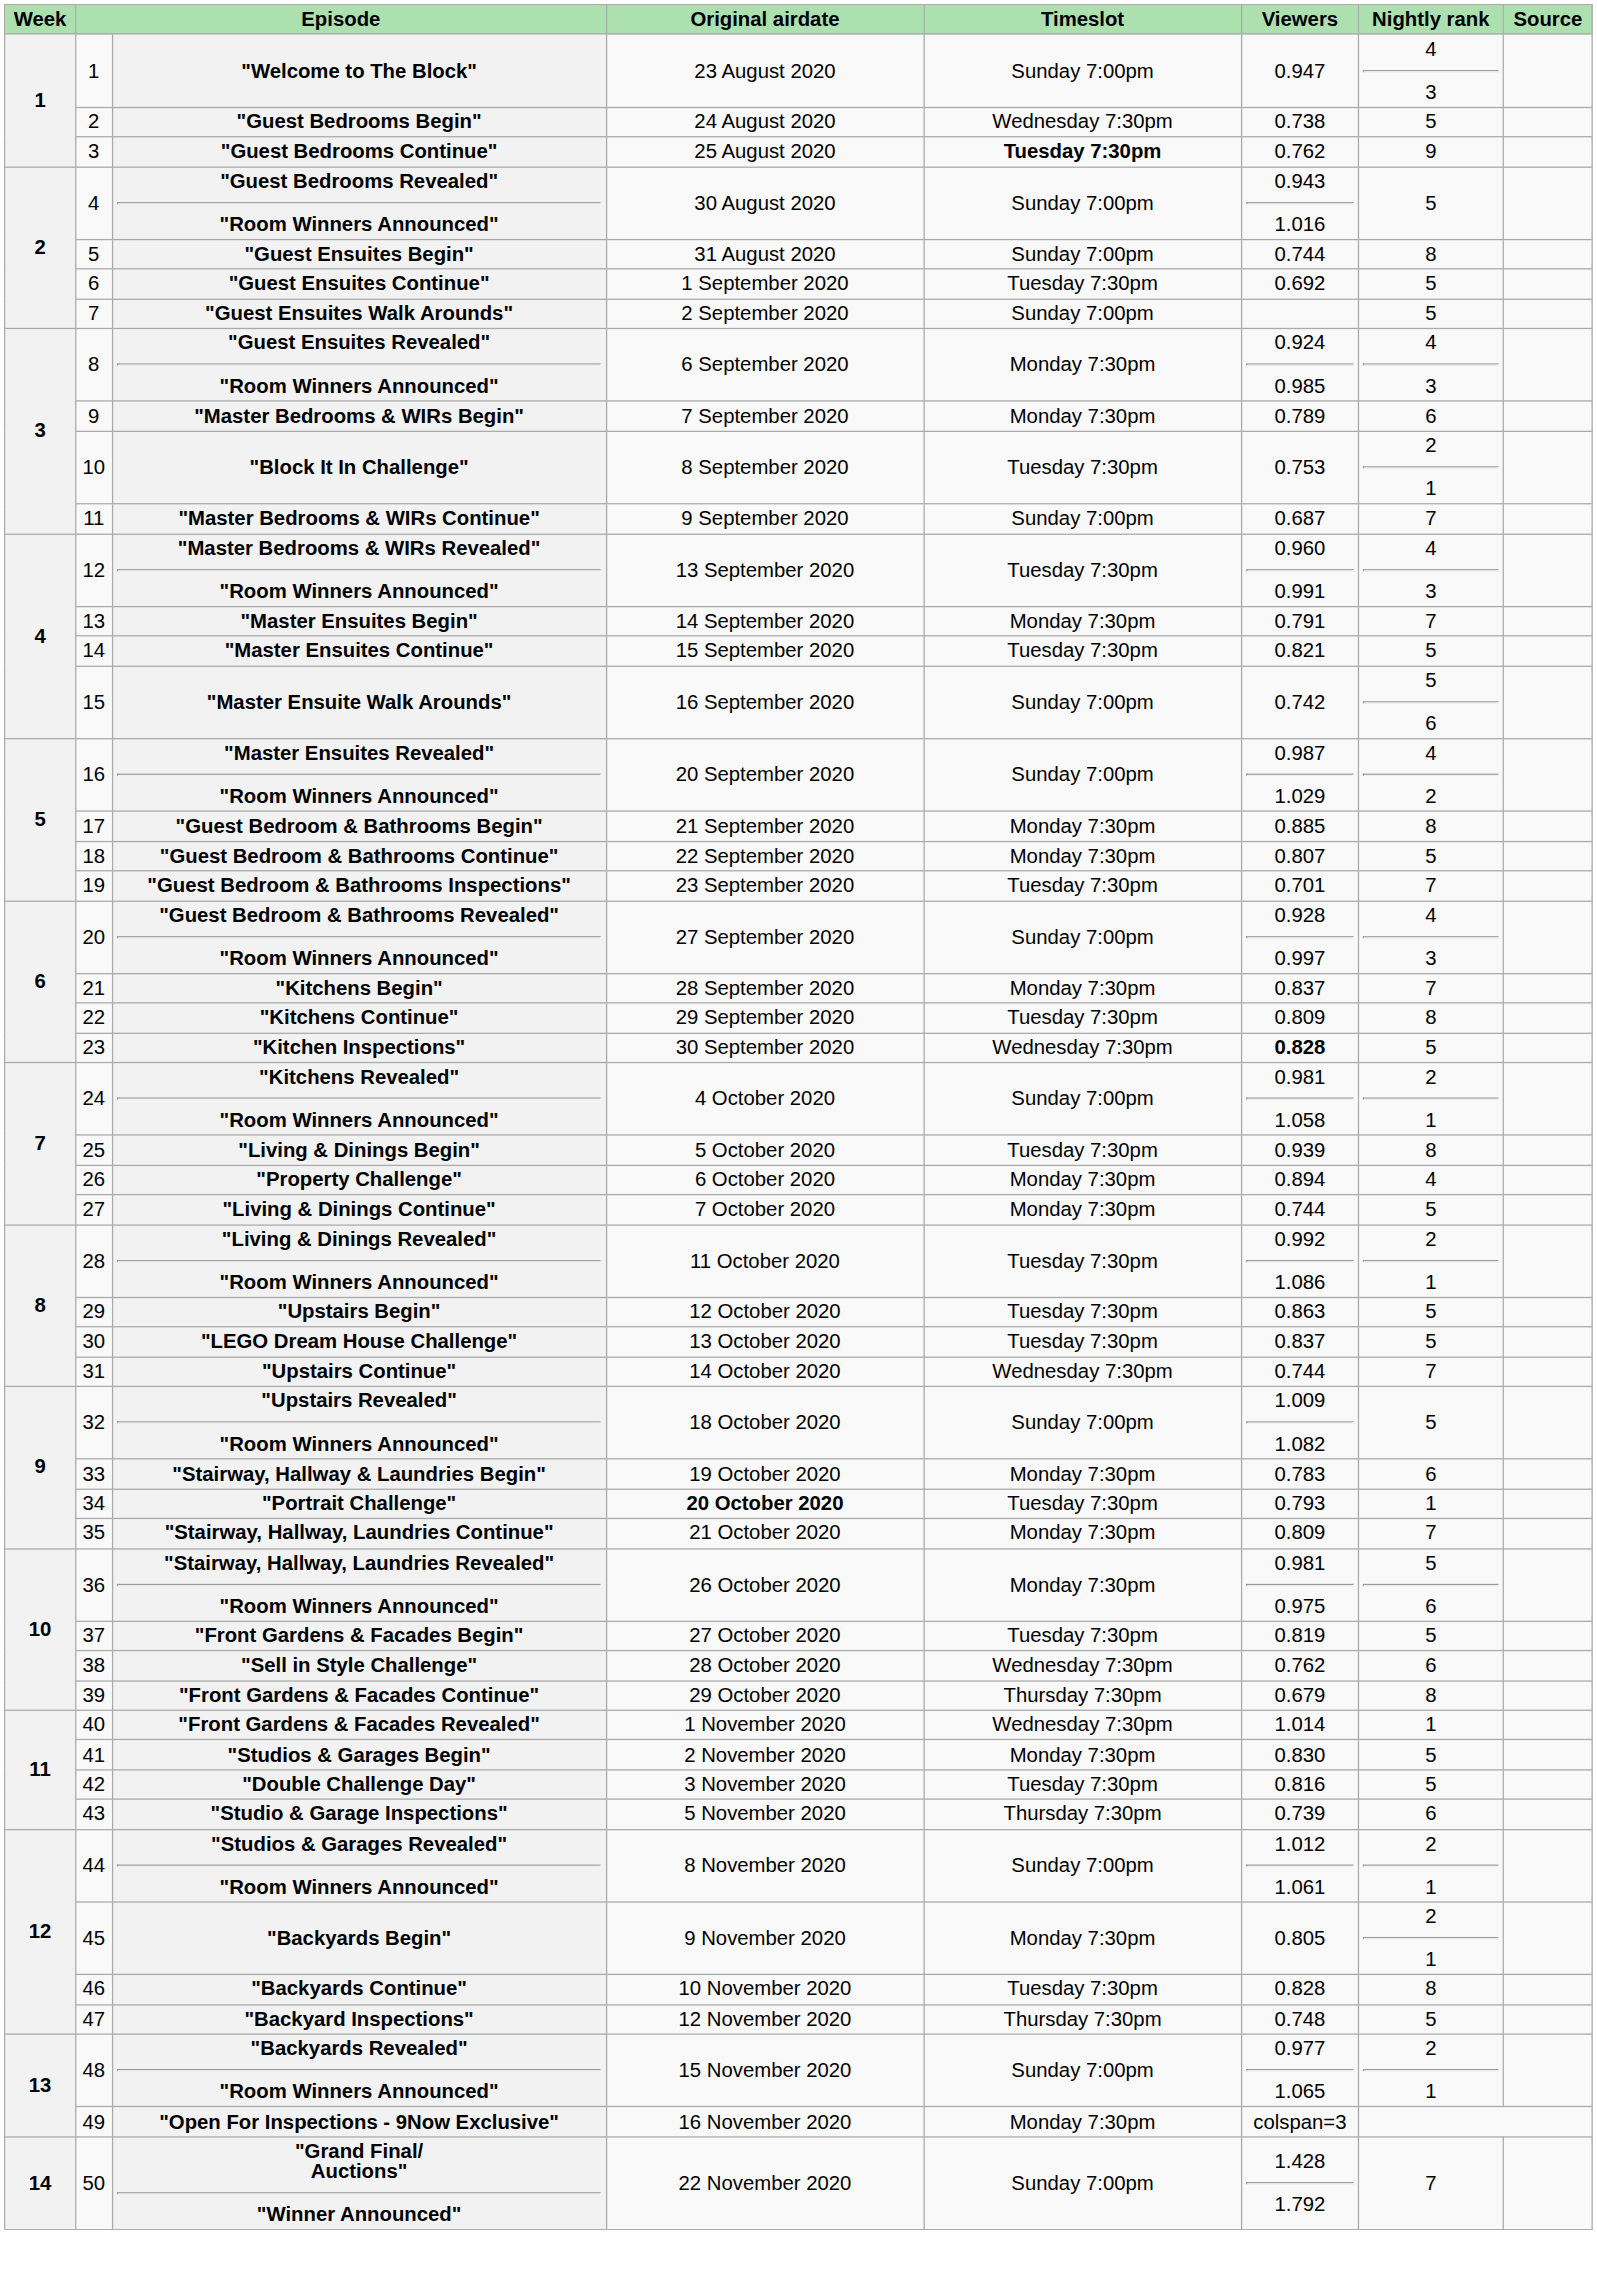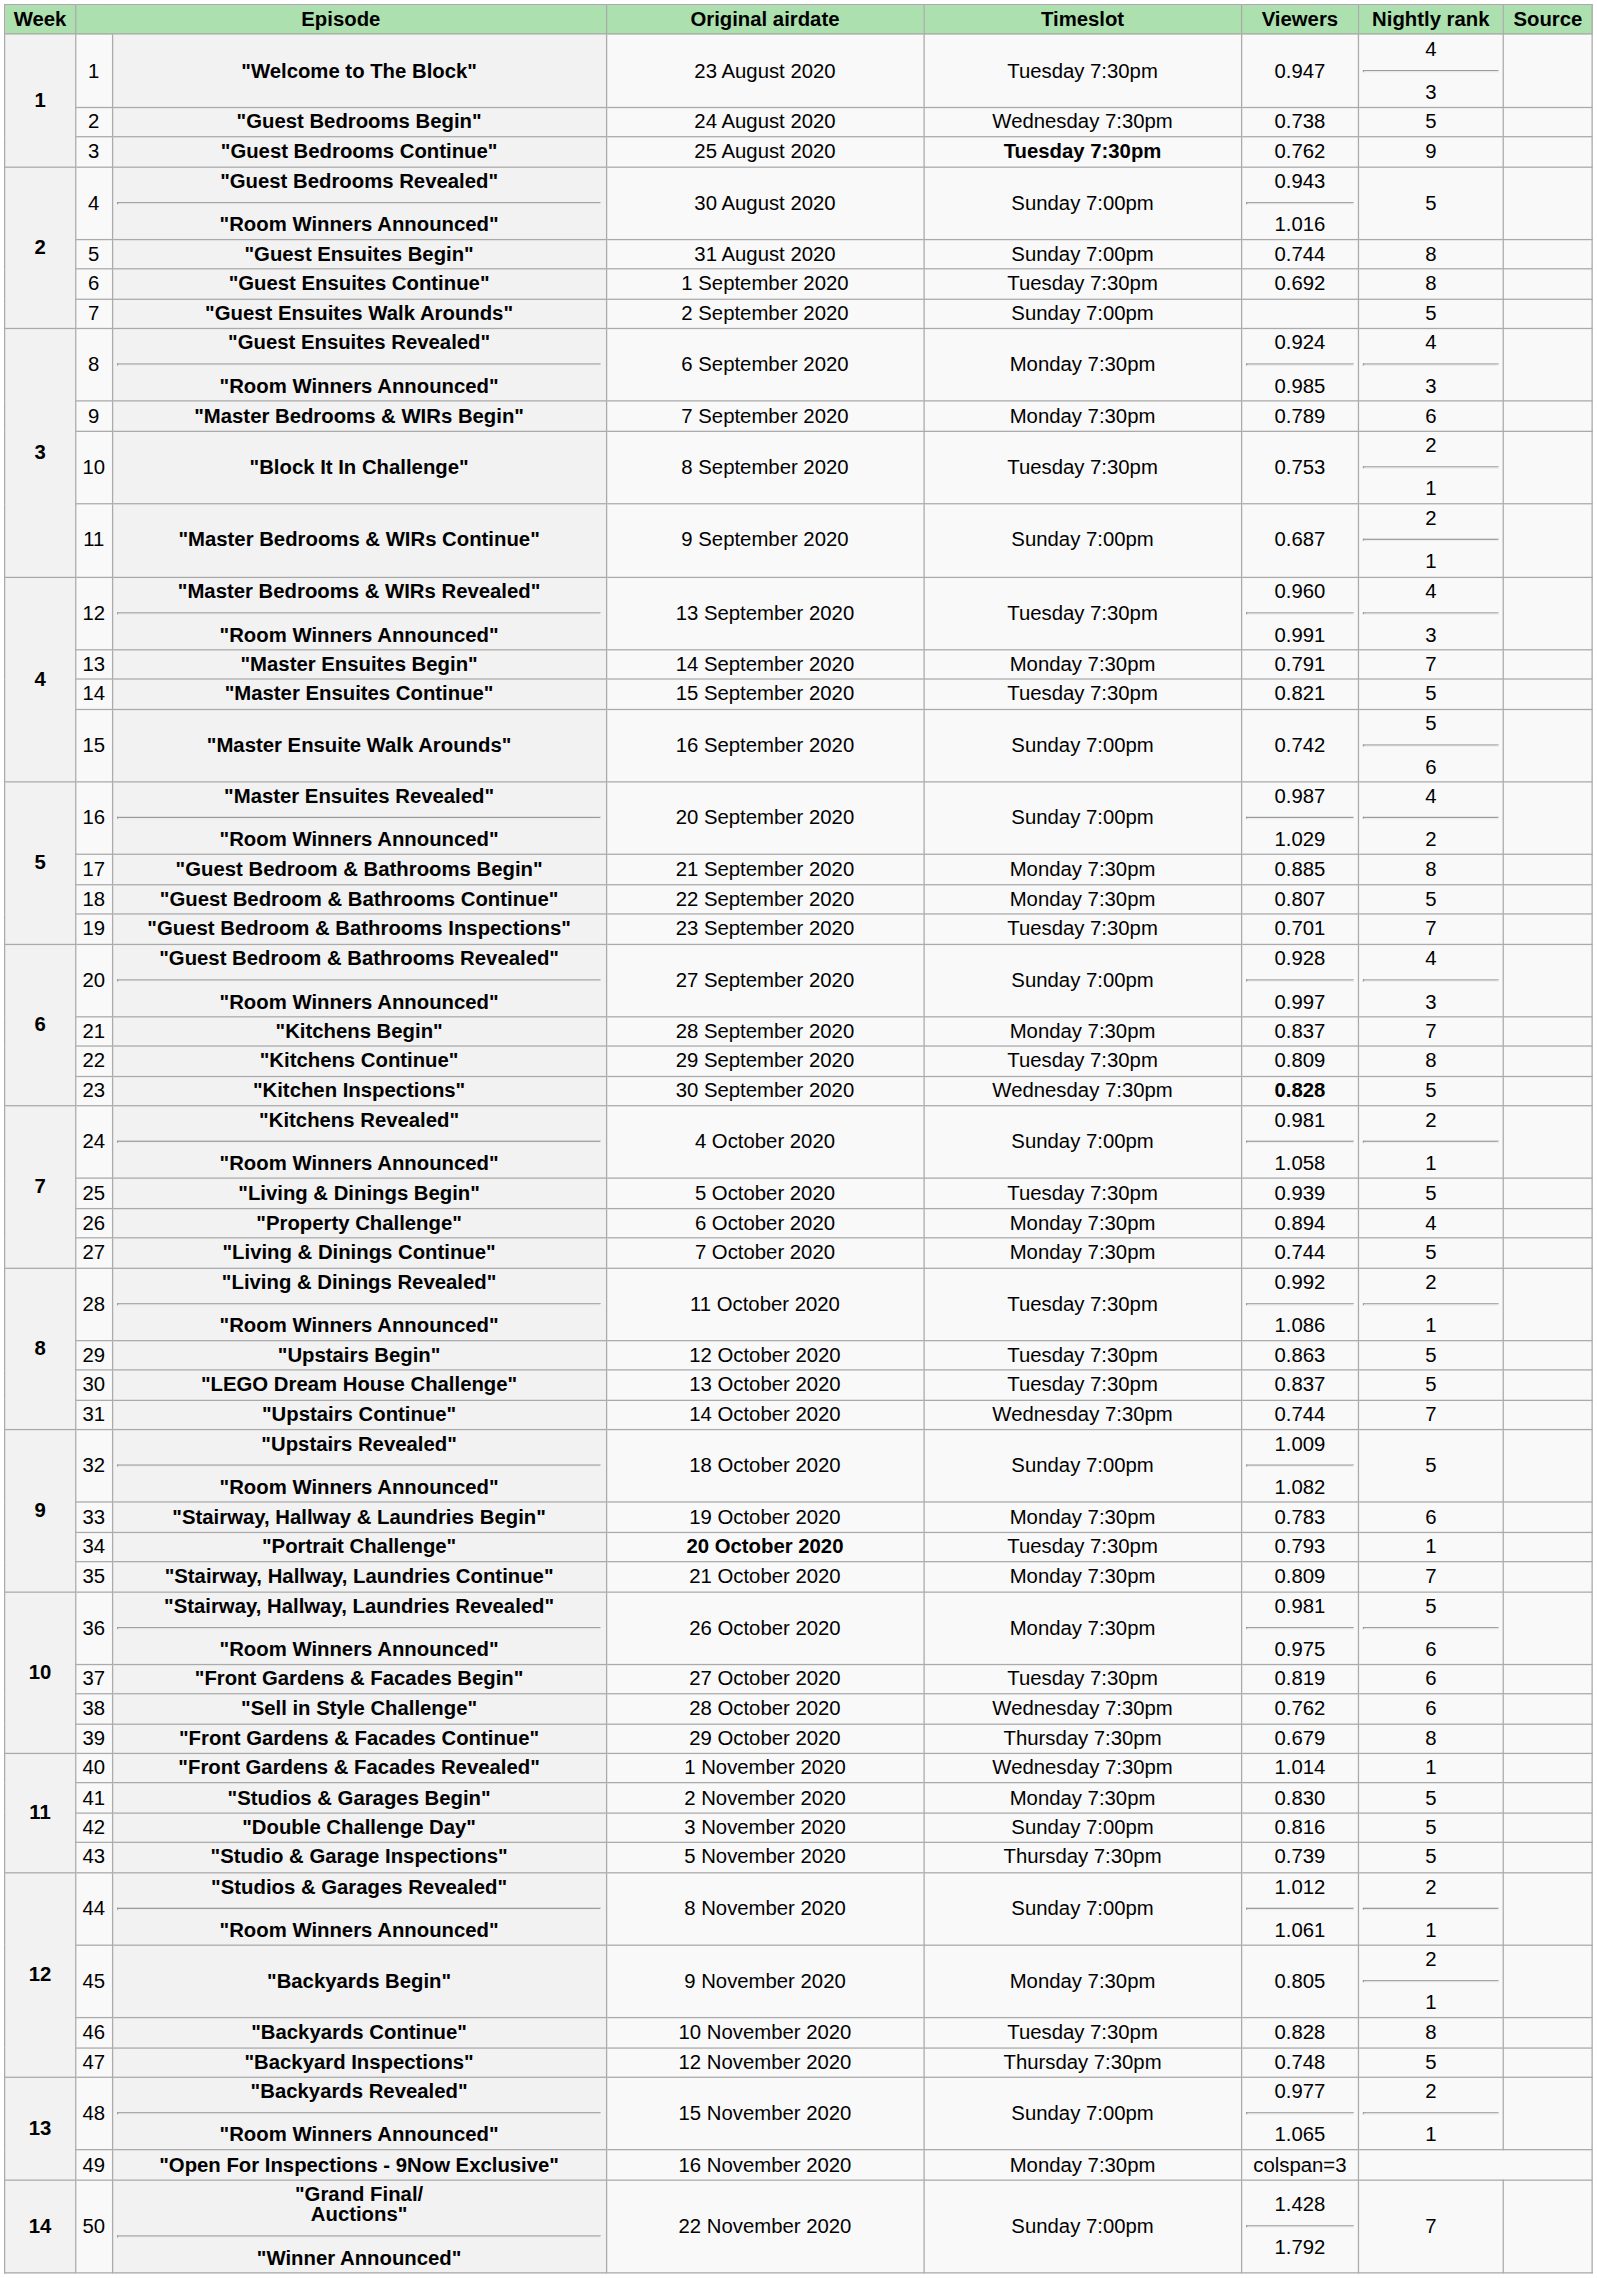(1083, 70) Sunday 7:00pm -> (1083, 70) Tuesday 7:30pm
(1431, 283) 5 -> (1431, 283) 8
(1431, 518) 7 -> (1431, 540) 2 1
(1431, 1150) 8 -> (1431, 1193) 5
(1431, 1635) 5 -> (1431, 1679) 6
(1083, 1784) Tuesday 7:30pm -> (1083, 1827) Sunday 7:00pm
(1431, 1814) 6 -> (1431, 1857) 5
